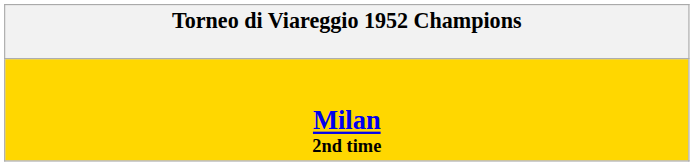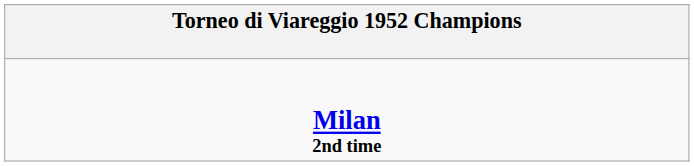(347, 130) gold background -> (347, 130) no background
